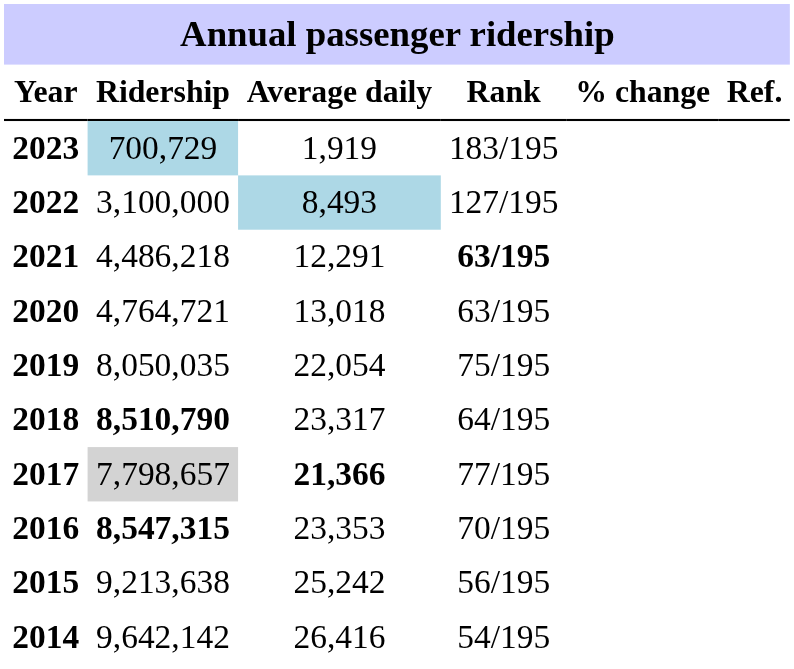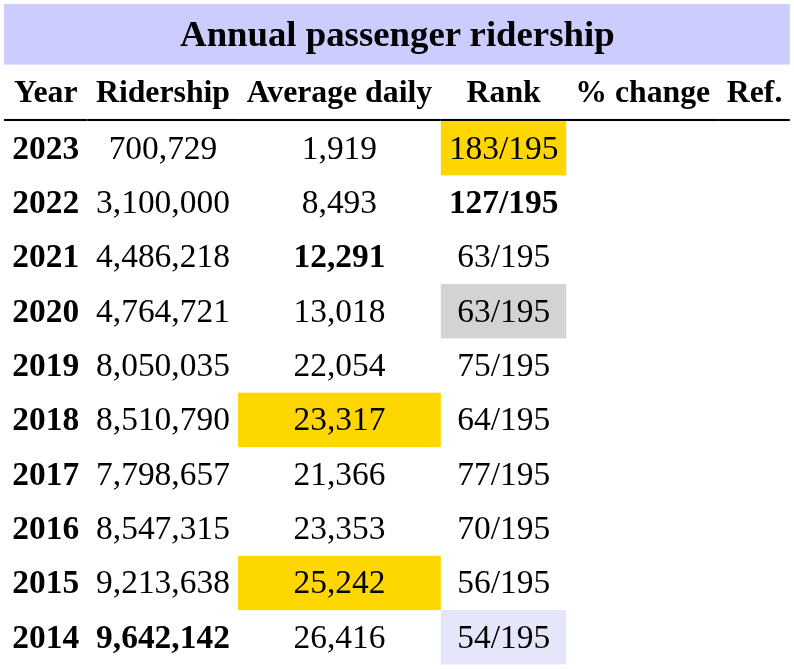(163, 147) lightblue background -> (163, 147) no background
(504, 147) no background -> (504, 147) gold background
(339, 202) lightblue background -> (339, 202) no background
(504, 202) normal -> (504, 202) bold
(339, 256) normal -> (339, 256) bold
(504, 256) bold -> (504, 256) normal
(504, 310) no background -> (504, 310) lightgrey background
(163, 419) bold -> (163, 419) normal
(339, 419) no background -> (339, 419) gold background
(163, 473) lightgrey background -> (163, 473) no background
(339, 473) bold -> (339, 473) normal
(163, 528) bold -> (163, 528) normal
(339, 582) no background -> (339, 582) gold background
(163, 636) normal -> (163, 636) bold
(504, 636) no background -> (504, 636) lavender background
